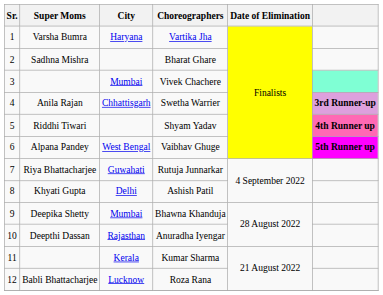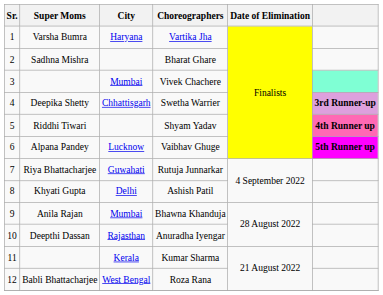(60, 103) Anila Rajan -> (60, 103) Deepika Shetty
(126, 147) West Bengal -> (126, 147) Lucknow
(60, 213) Deepika Shetty -> (60, 213) Anila Rajan
(126, 279) Lucknow -> (126, 279) West Bengal
